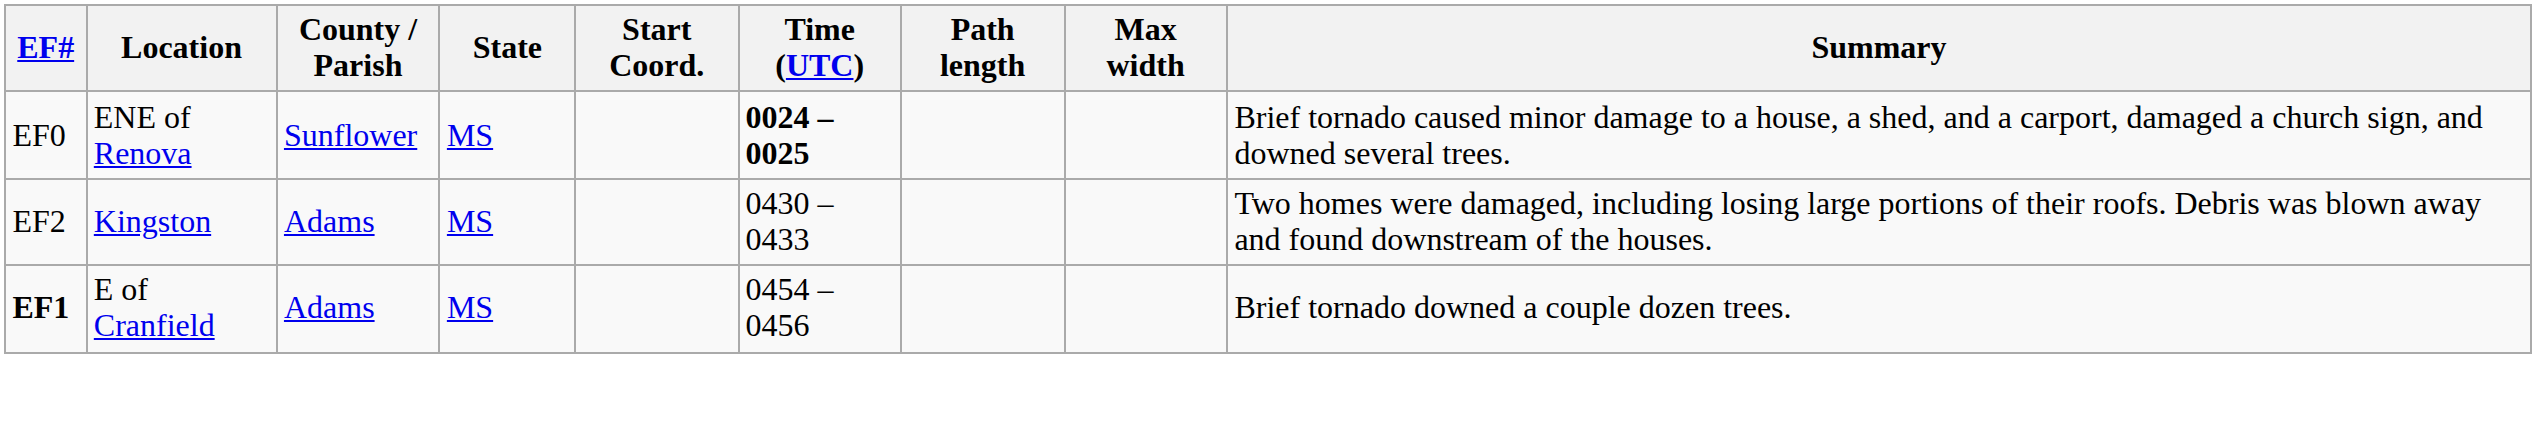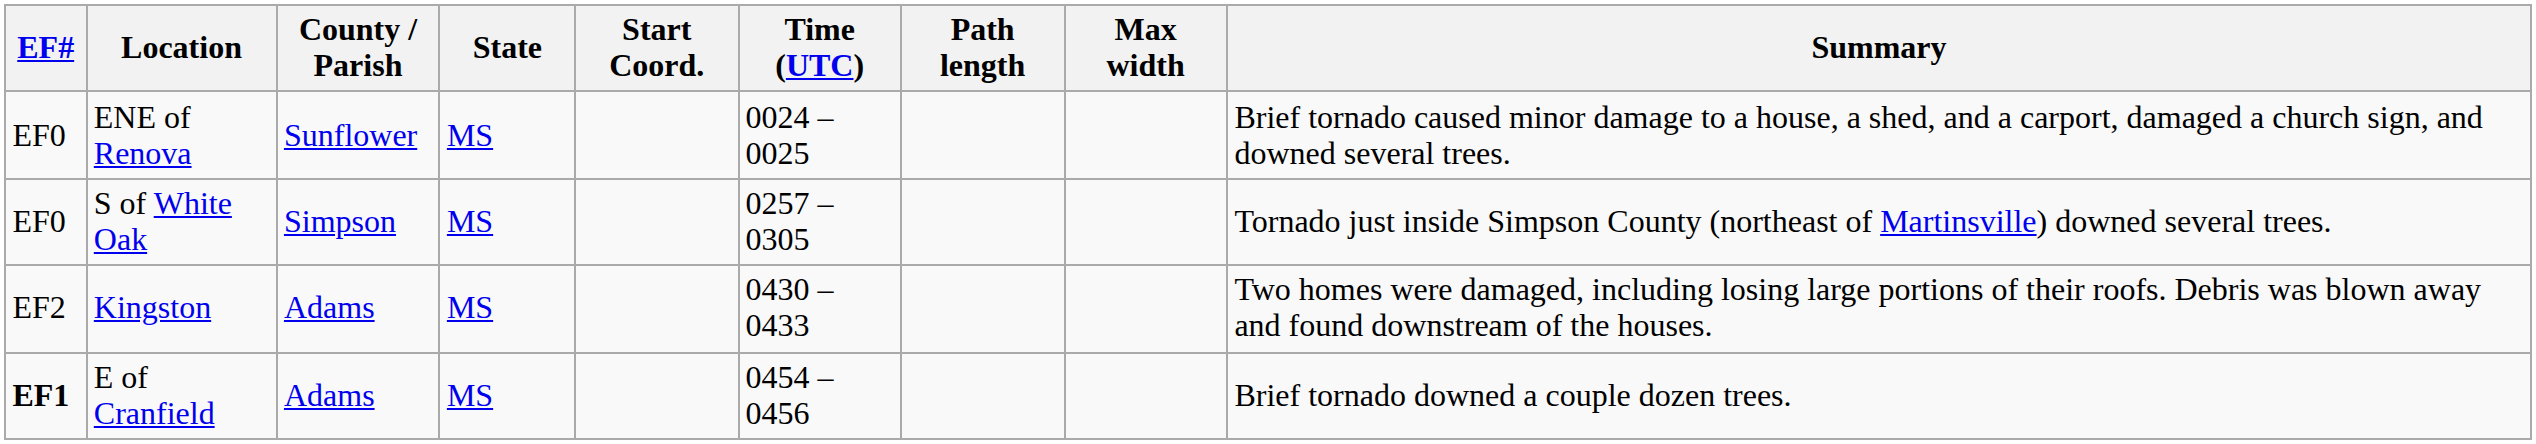(790, 134) bold -> (790, 134) normal
+ row: (163, 221)
